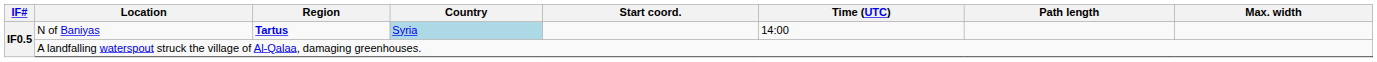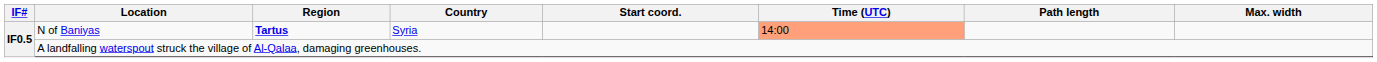(405, 30) lightblue background -> (405, 30) no background
(775, 30) no background -> (775, 30) lightsalmon background
